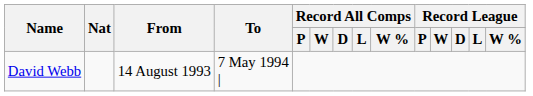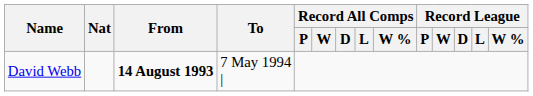(164, 71) normal -> (166, 71) bold
